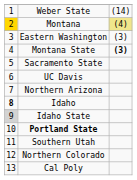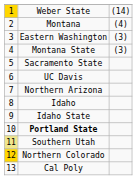(11, 11) no background -> (11, 11) gold background
(11, 24) gold background -> (11, 24) no background
(121, 24) khaki background -> (121, 24) no background
(121, 50) bold -> (121, 50) normal
(11, 103) bold -> (11, 103) normal
(11, 116) lightgrey background -> (11, 116) no background
(11, 142) no background -> (11, 142) khaki background
(11, 155) no background -> (11, 155) gold background
